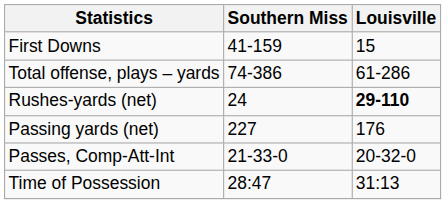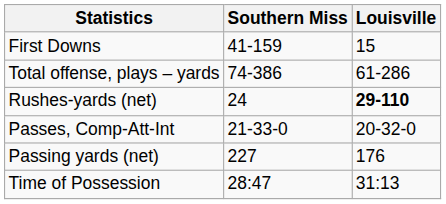rows swapped: (84, 128) <-> (91, 156)
